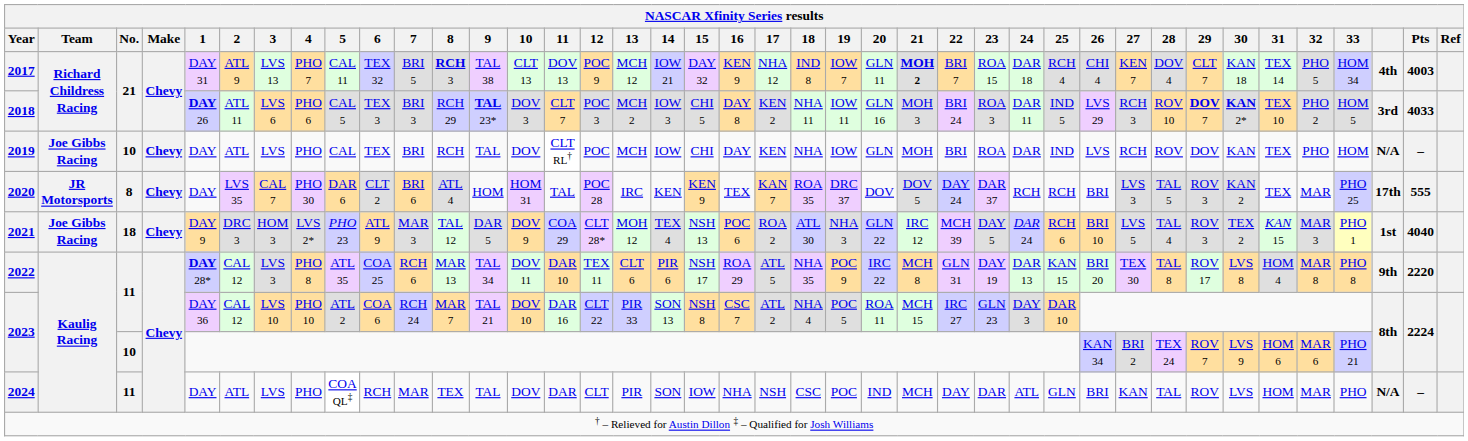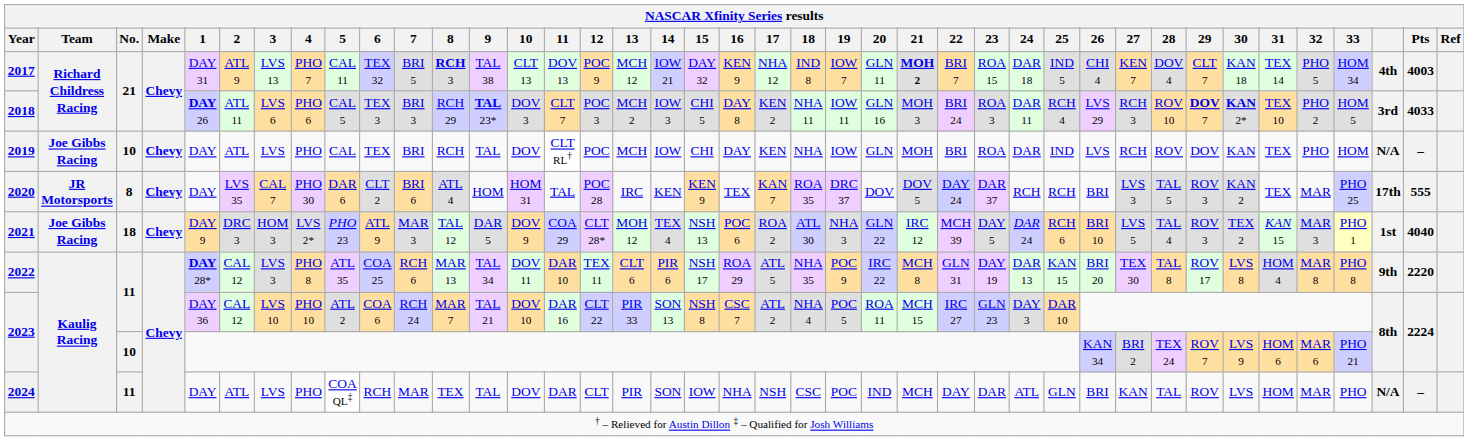(1062, 70) RCH 4 -> (1062, 70) IND 5
(1062, 110) IND 5 -> (1062, 110) RCH 4
